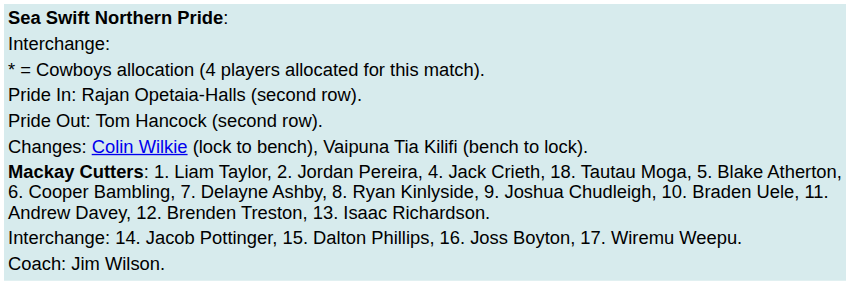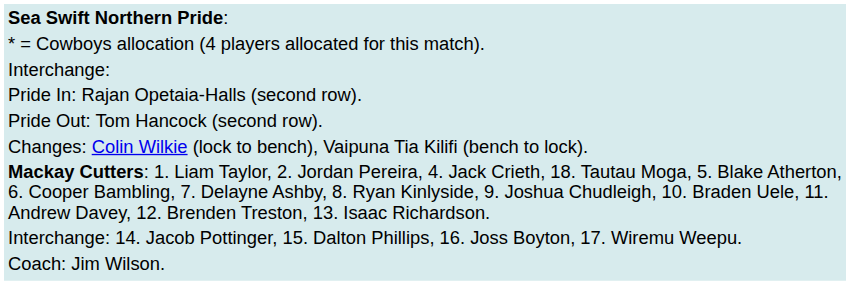(59, 44) Interchange: -> (246, 44) * = Cowboys allocation (4 players allocated for this match).
(246, 69) * = Cowboys allocation (4 players allocated for this match). -> (59, 69) Interchange:
